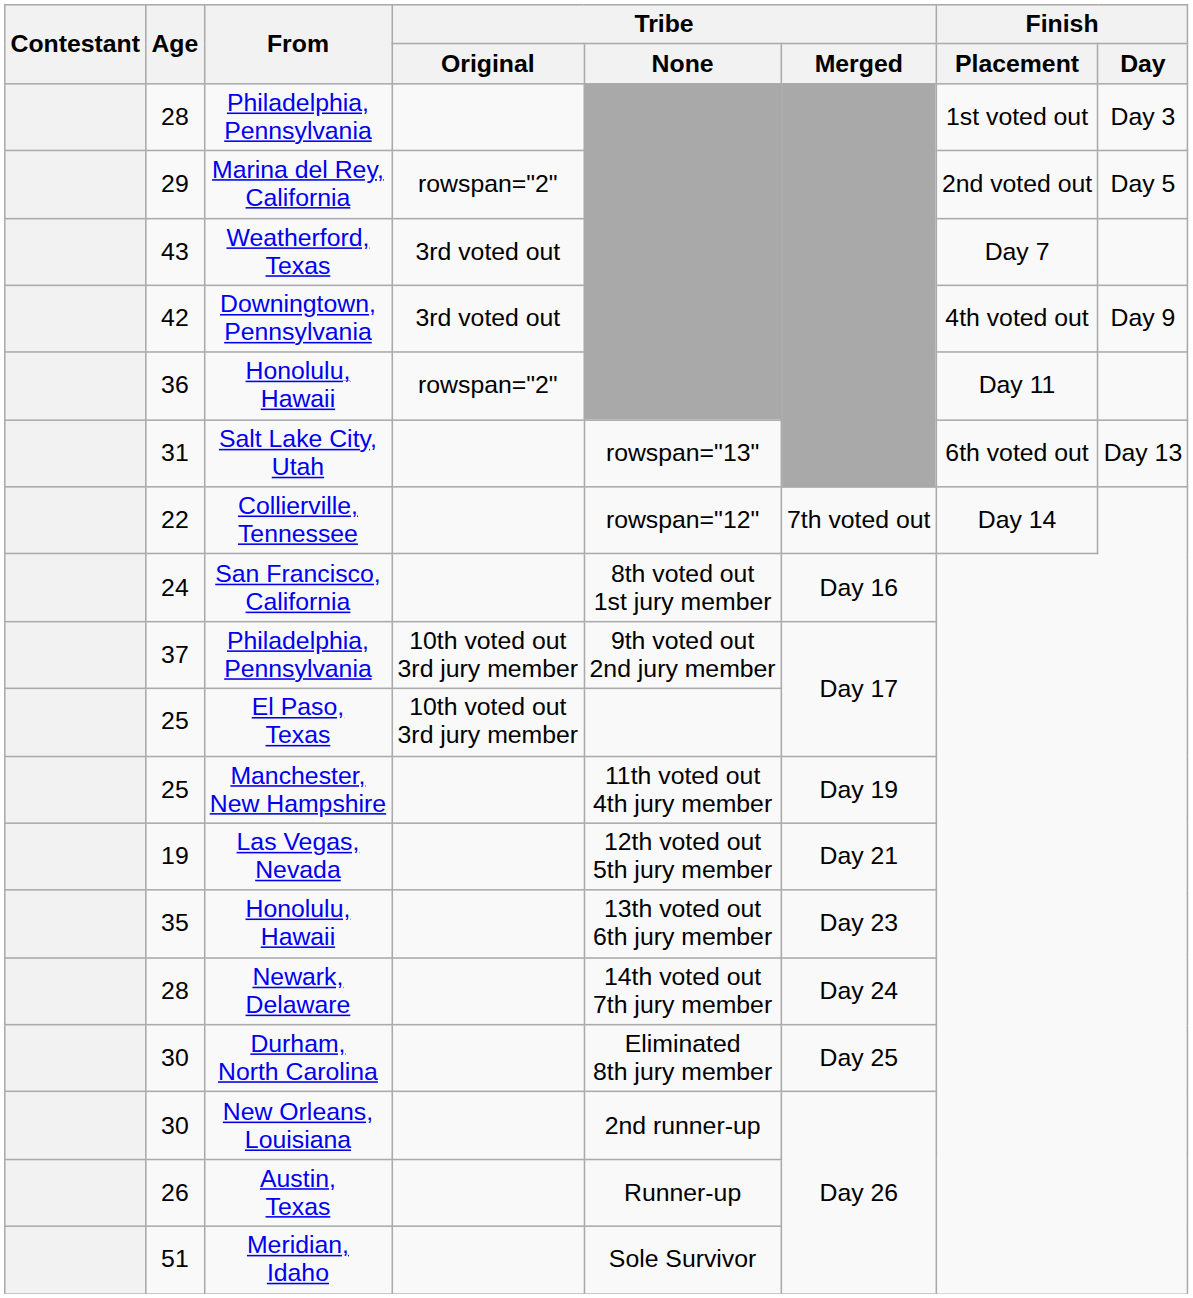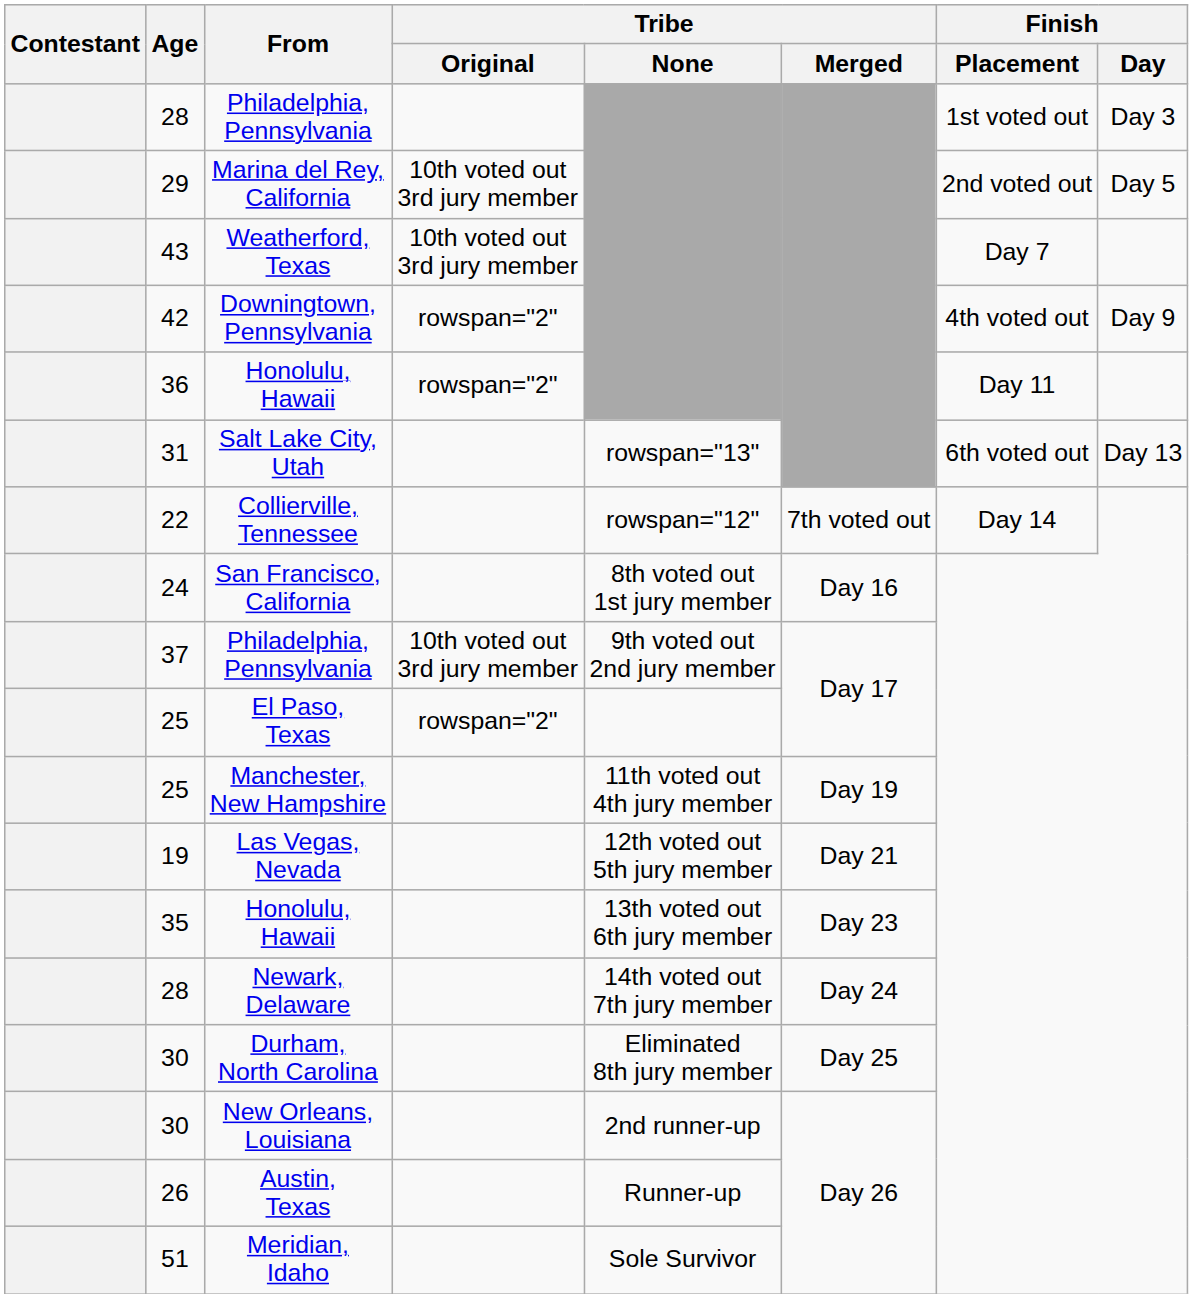(488, 184) rowspan="2" -> (488, 184) 10th voted out 3rd jury member
(488, 251) 3rd voted out -> (488, 251) 10th voted out 3rd jury member
(488, 318) 3rd voted out -> (488, 318) rowspan="2"
(488, 721) 10th voted out 3rd jury member -> (488, 721) rowspan="2"
